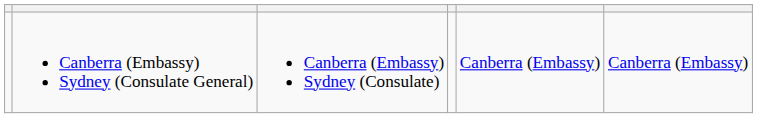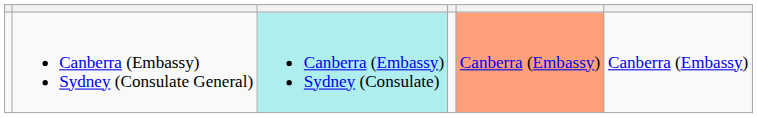(353, 72) no background -> (353, 72) paleturquoise background
(530, 62) no background -> (530, 62) lightsalmon background
